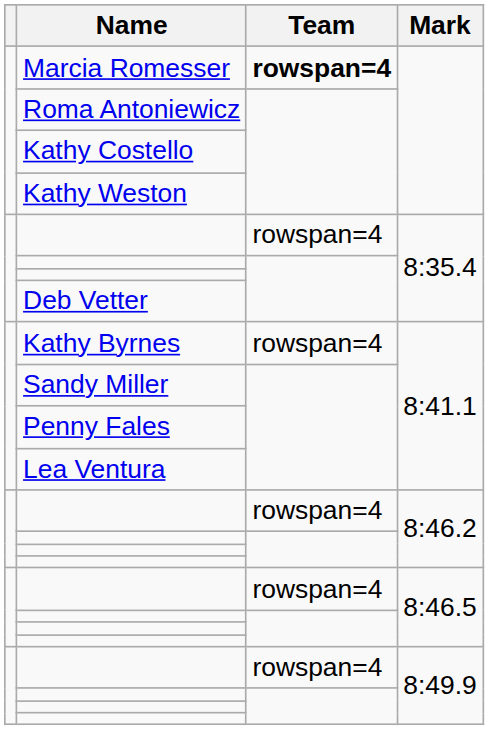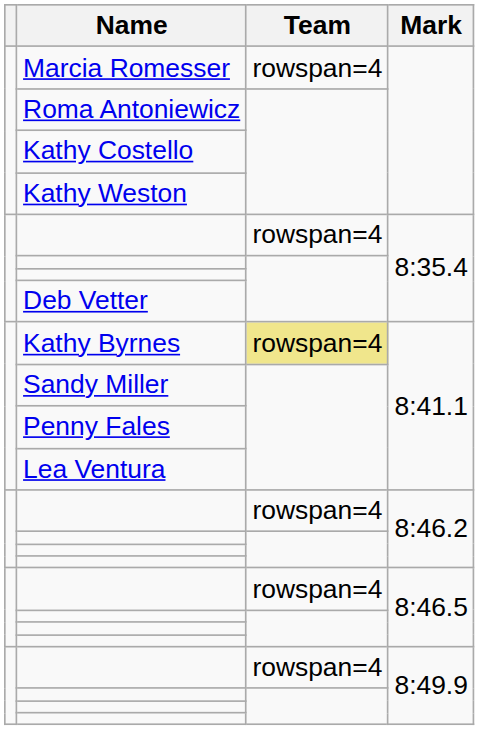(322, 67) bold -> (317, 67) normal
(317, 342) no background -> (317, 342) khaki background
